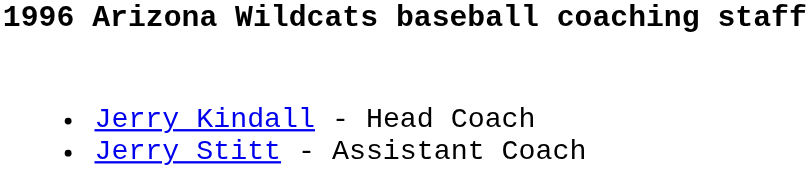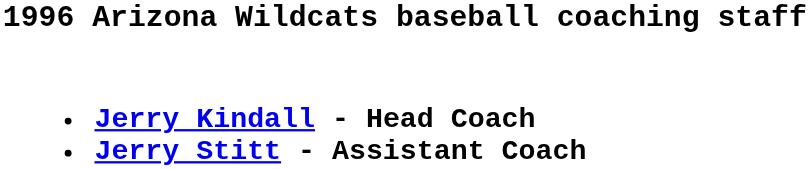(405, 137) normal -> (405, 137) bold
